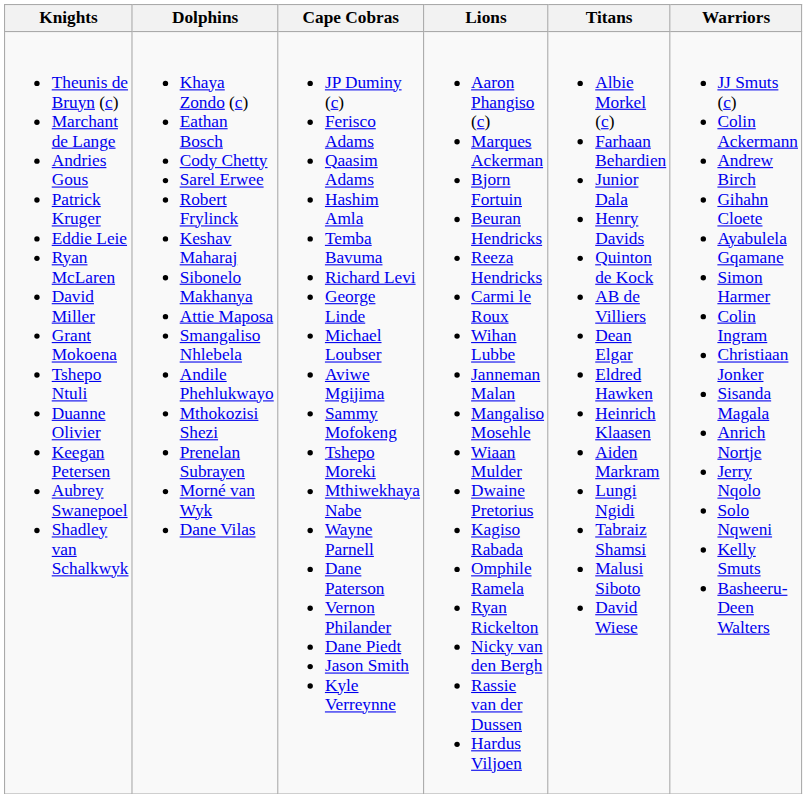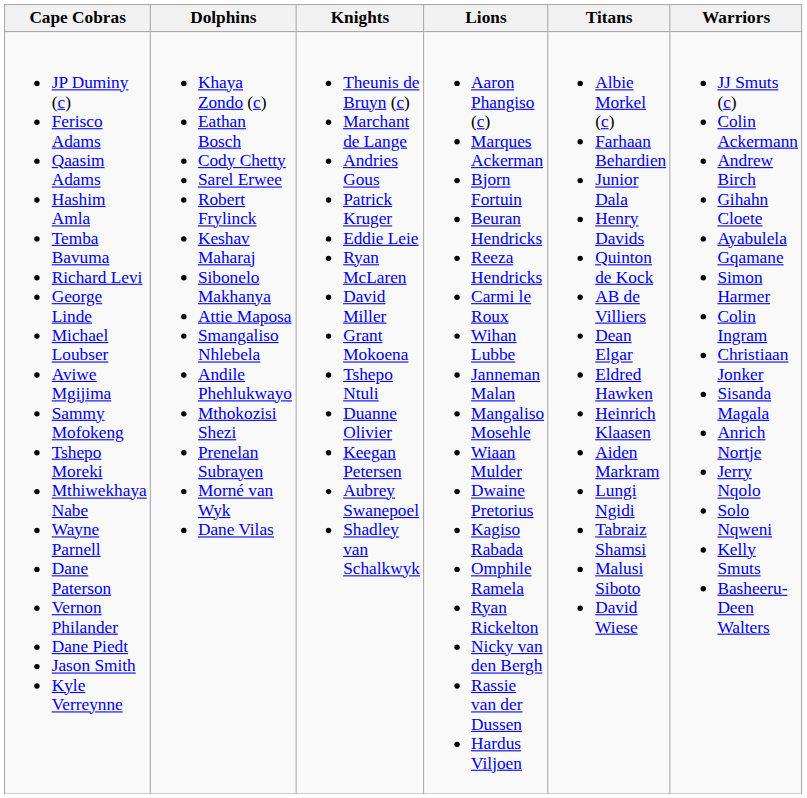columns swapped: (351, 18) <-> (69, 18)
